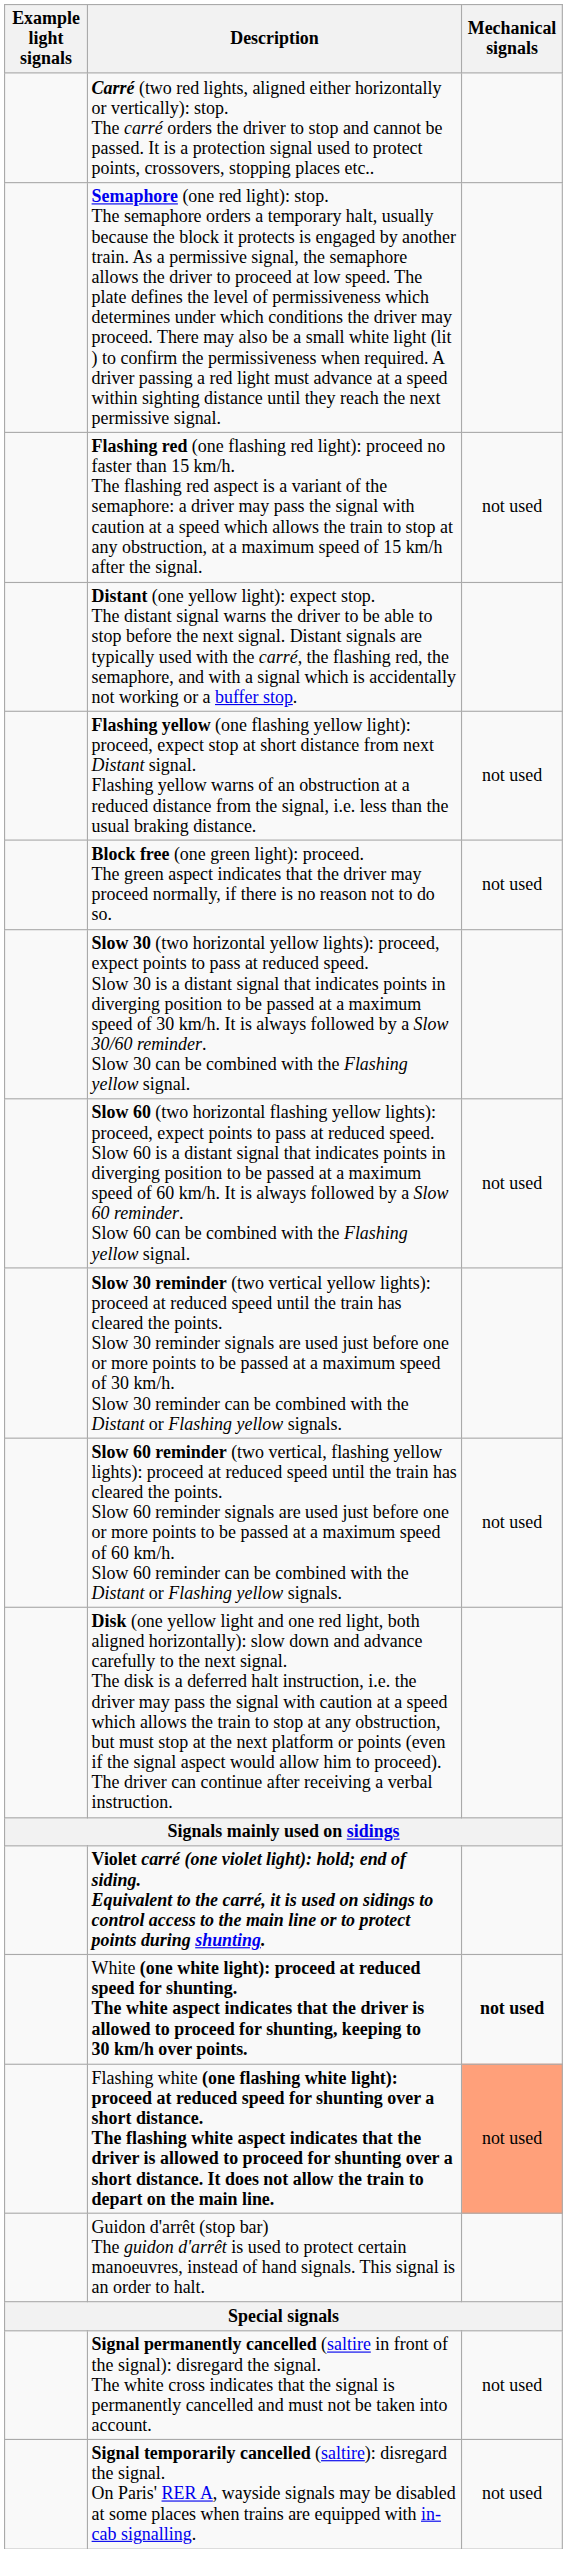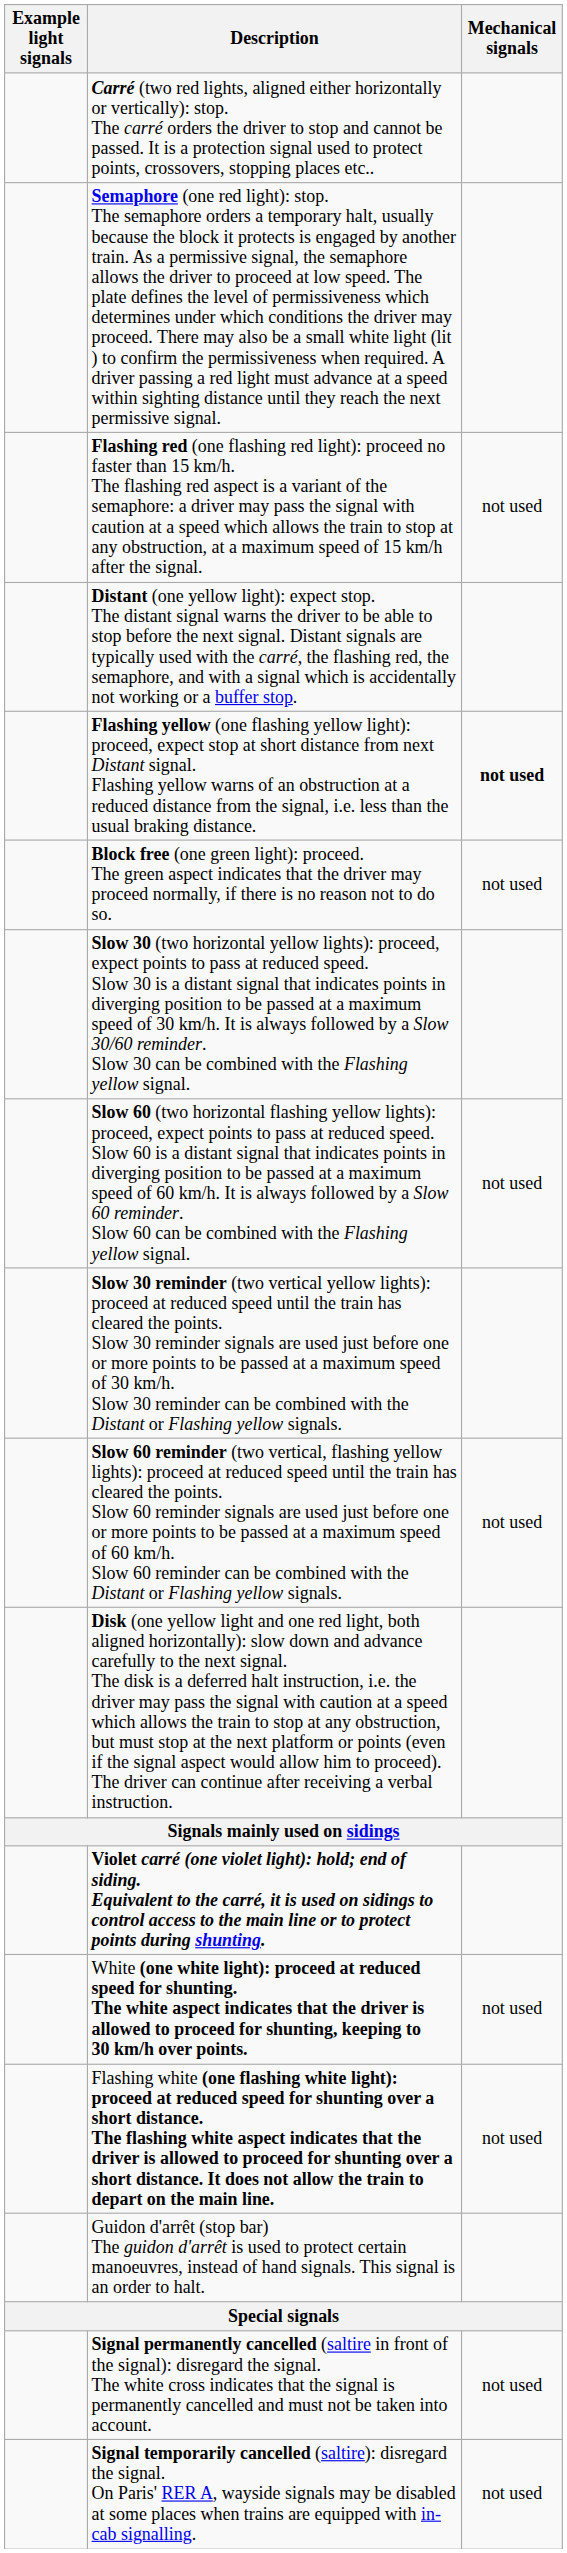(512, 775) normal -> (512, 775) bold
(512, 2009) bold -> (512, 2009) normal
(512, 2138) lightsalmon background -> (512, 2138) no background
